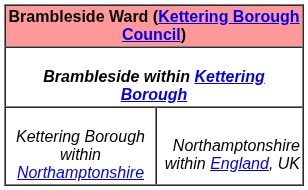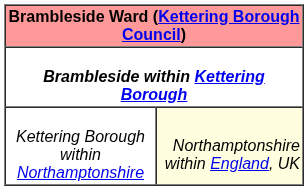(232, 154) no background -> (232, 154) lightyellow background
